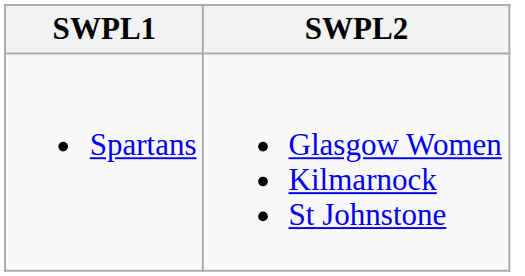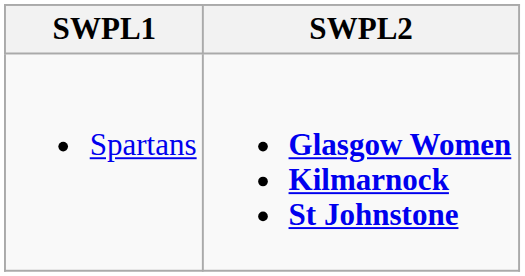(356, 180) normal -> (361, 180) bold
